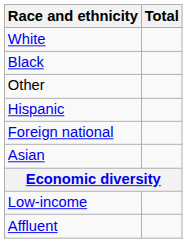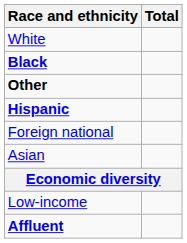(26, 62) normal -> (27, 62) bold
(26, 86) normal -> (27, 86) bold
(36, 109) normal -> (39, 109) bold
(33, 226) normal -> (36, 226) bold
